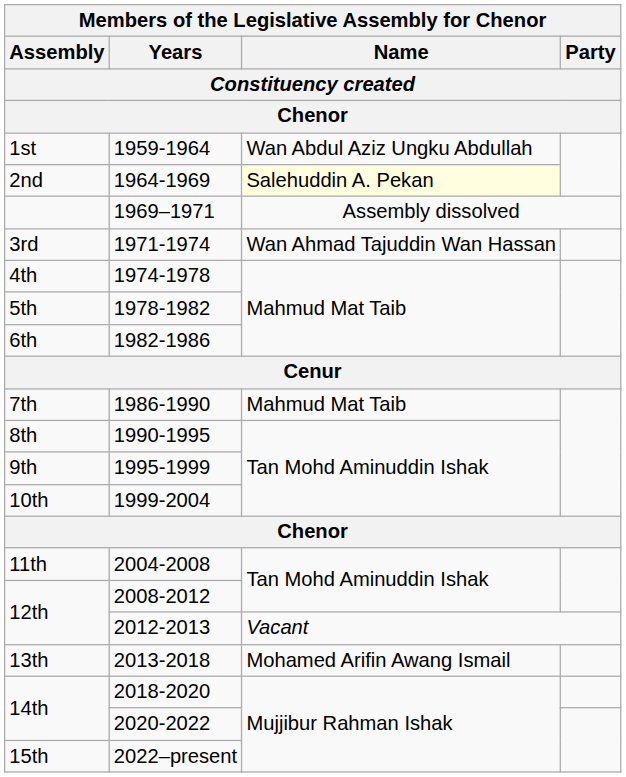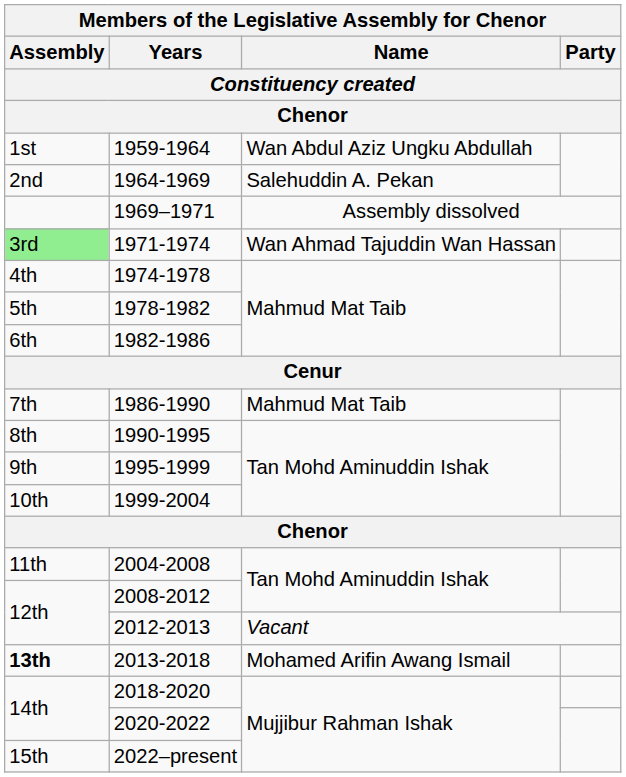(340, 180) lightyellow background -> (340, 180) no background
(24, 244) no background -> (24, 244) lightgreen background
(29, 659) normal -> (30, 659) bold
